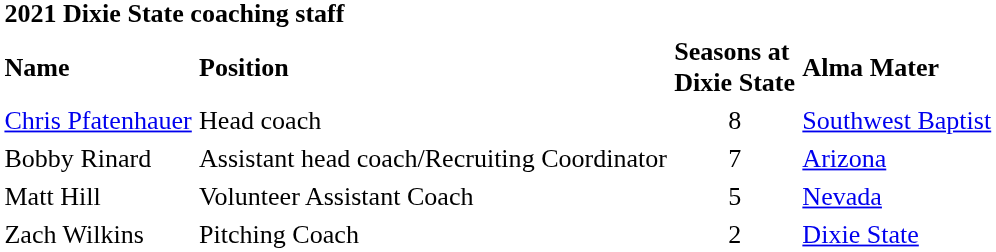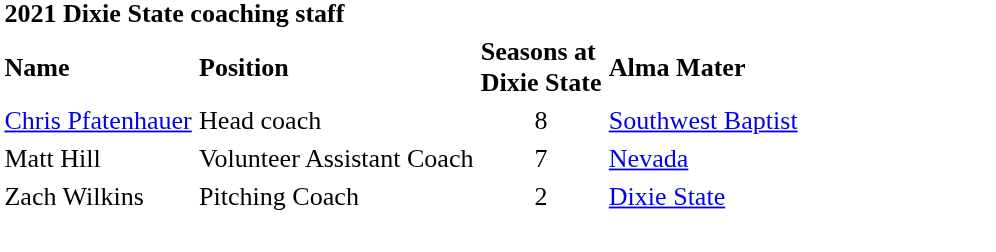- row: (78, 158)
(735, 196) 5 -> (541, 158) 7
